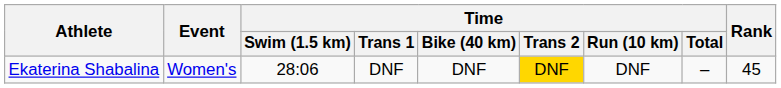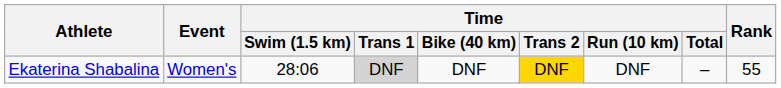(386, 70) no background -> (386, 70) lightgrey background
(751, 70) 45 -> (751, 70) 55
